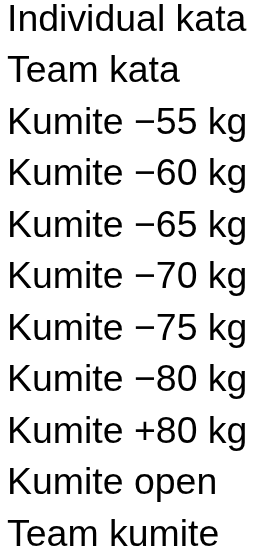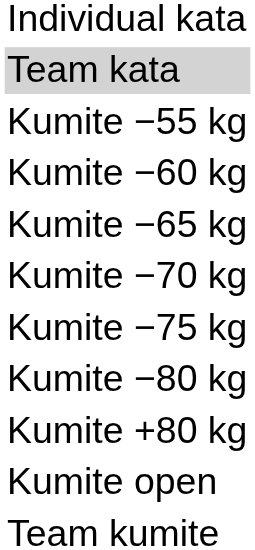(93, 69) no background -> (93, 69) lightgrey background
